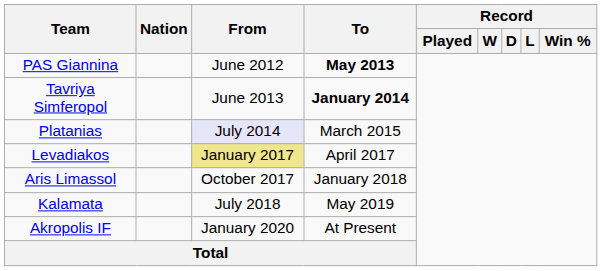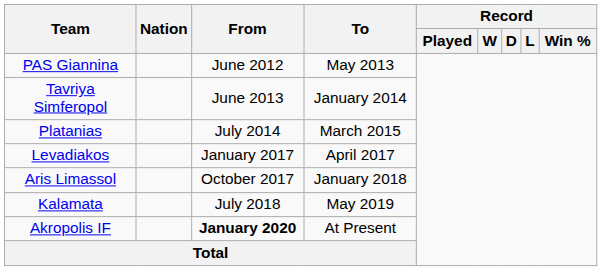(360, 65) bold -> (360, 65) normal
(360, 98) bold -> (360, 98) normal
(248, 131) lavender background -> (248, 131) no background
(248, 155) khaki background -> (248, 155) no background
(248, 228) normal -> (248, 228) bold
